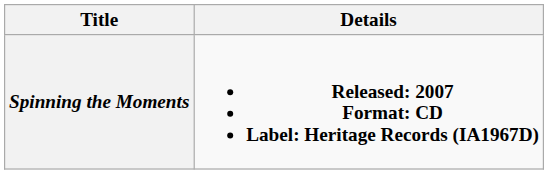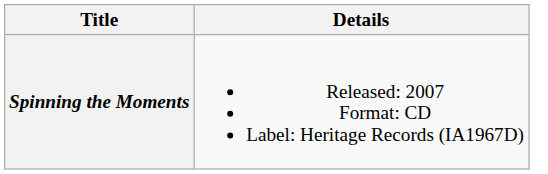(369, 113) bold -> (361, 113) normal
